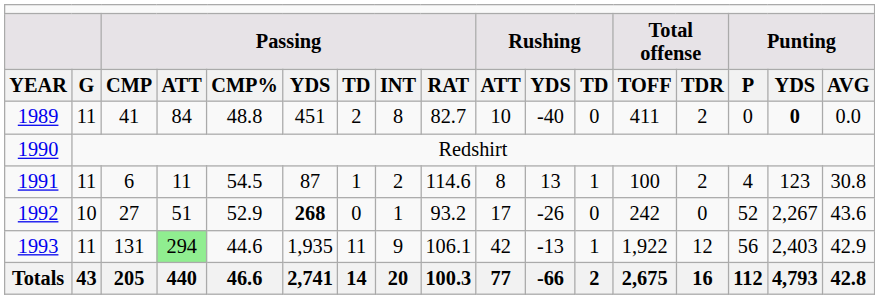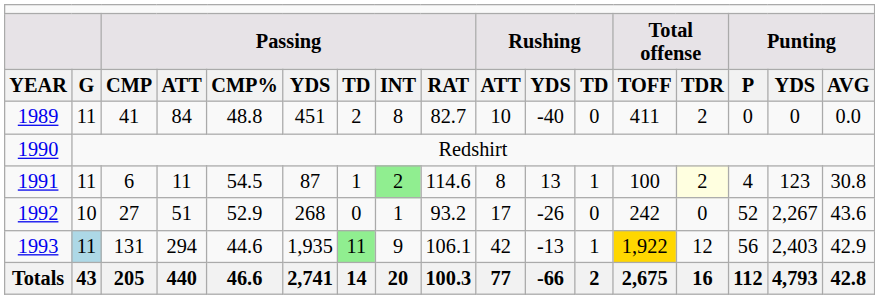(795, 117) bold -> (795, 117) normal
(398, 181) no background -> (398, 181) lightgreen background
(702, 181) no background -> (702, 181) lightyellow background
(310, 213) bold -> (310, 213) normal
(86, 246) no background -> (86, 246) lightblue background
(182, 246) lightgreen background -> (182, 246) no background
(356, 246) no background -> (356, 246) lightgreen background
(645, 246) no background -> (645, 246) gold background
